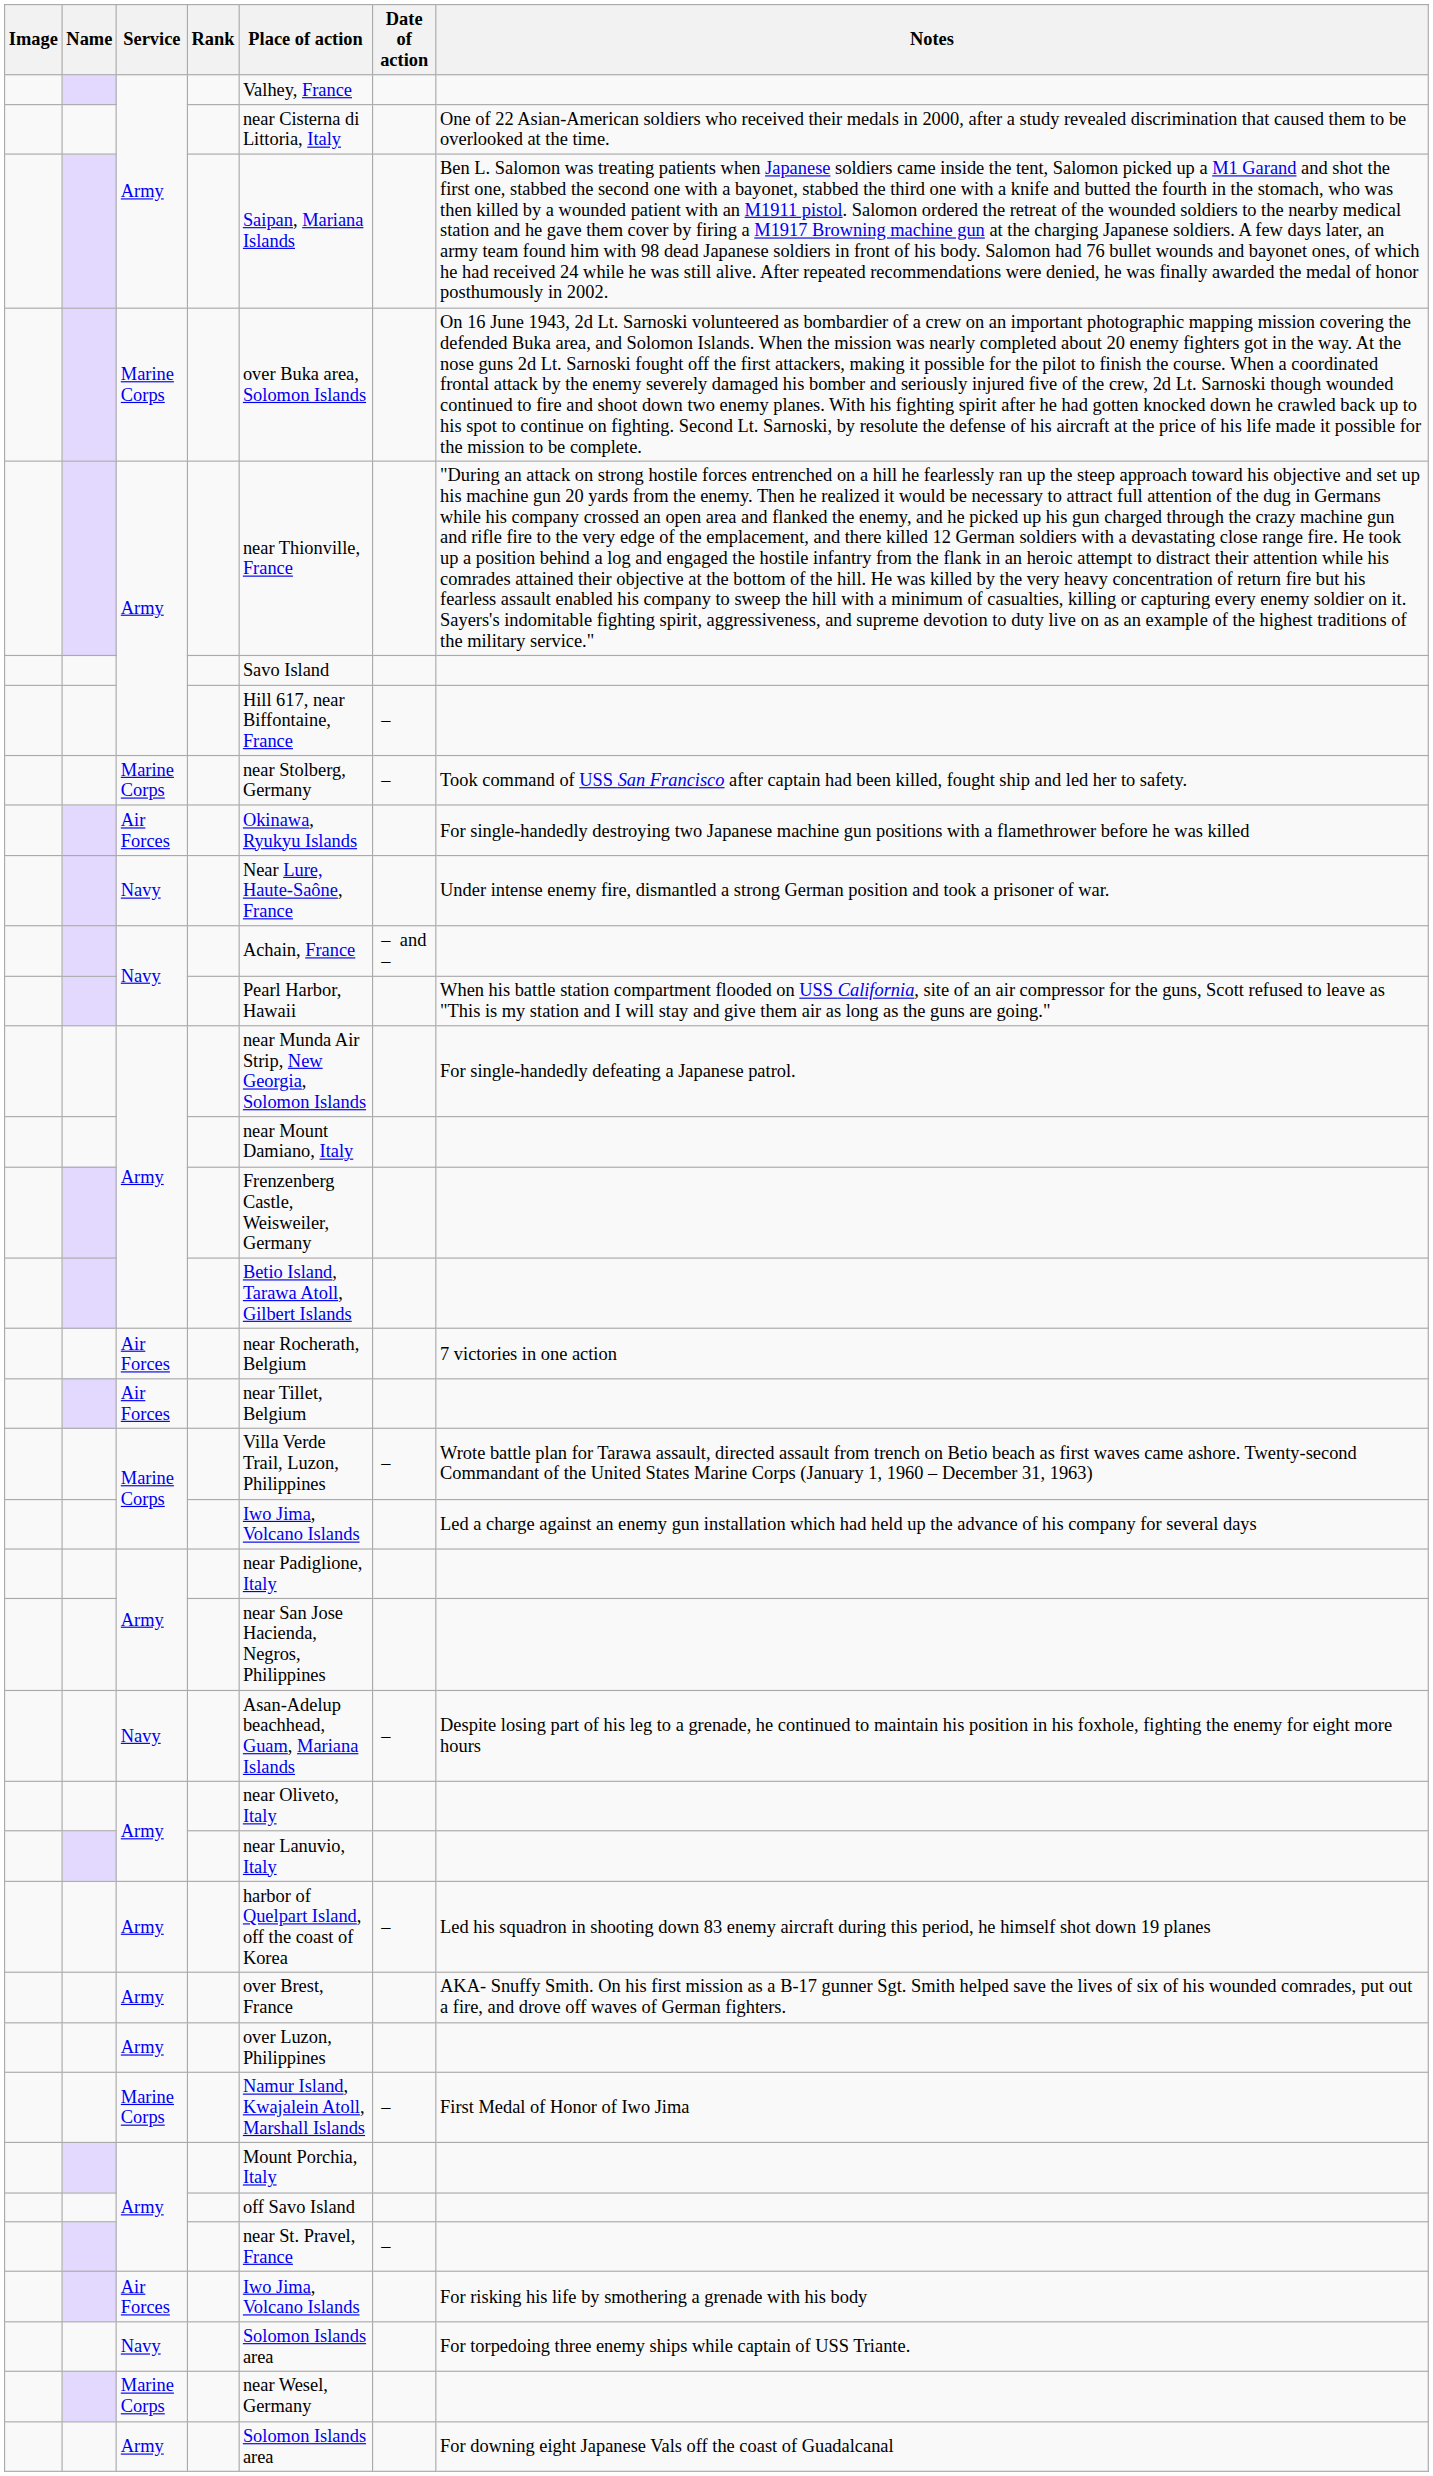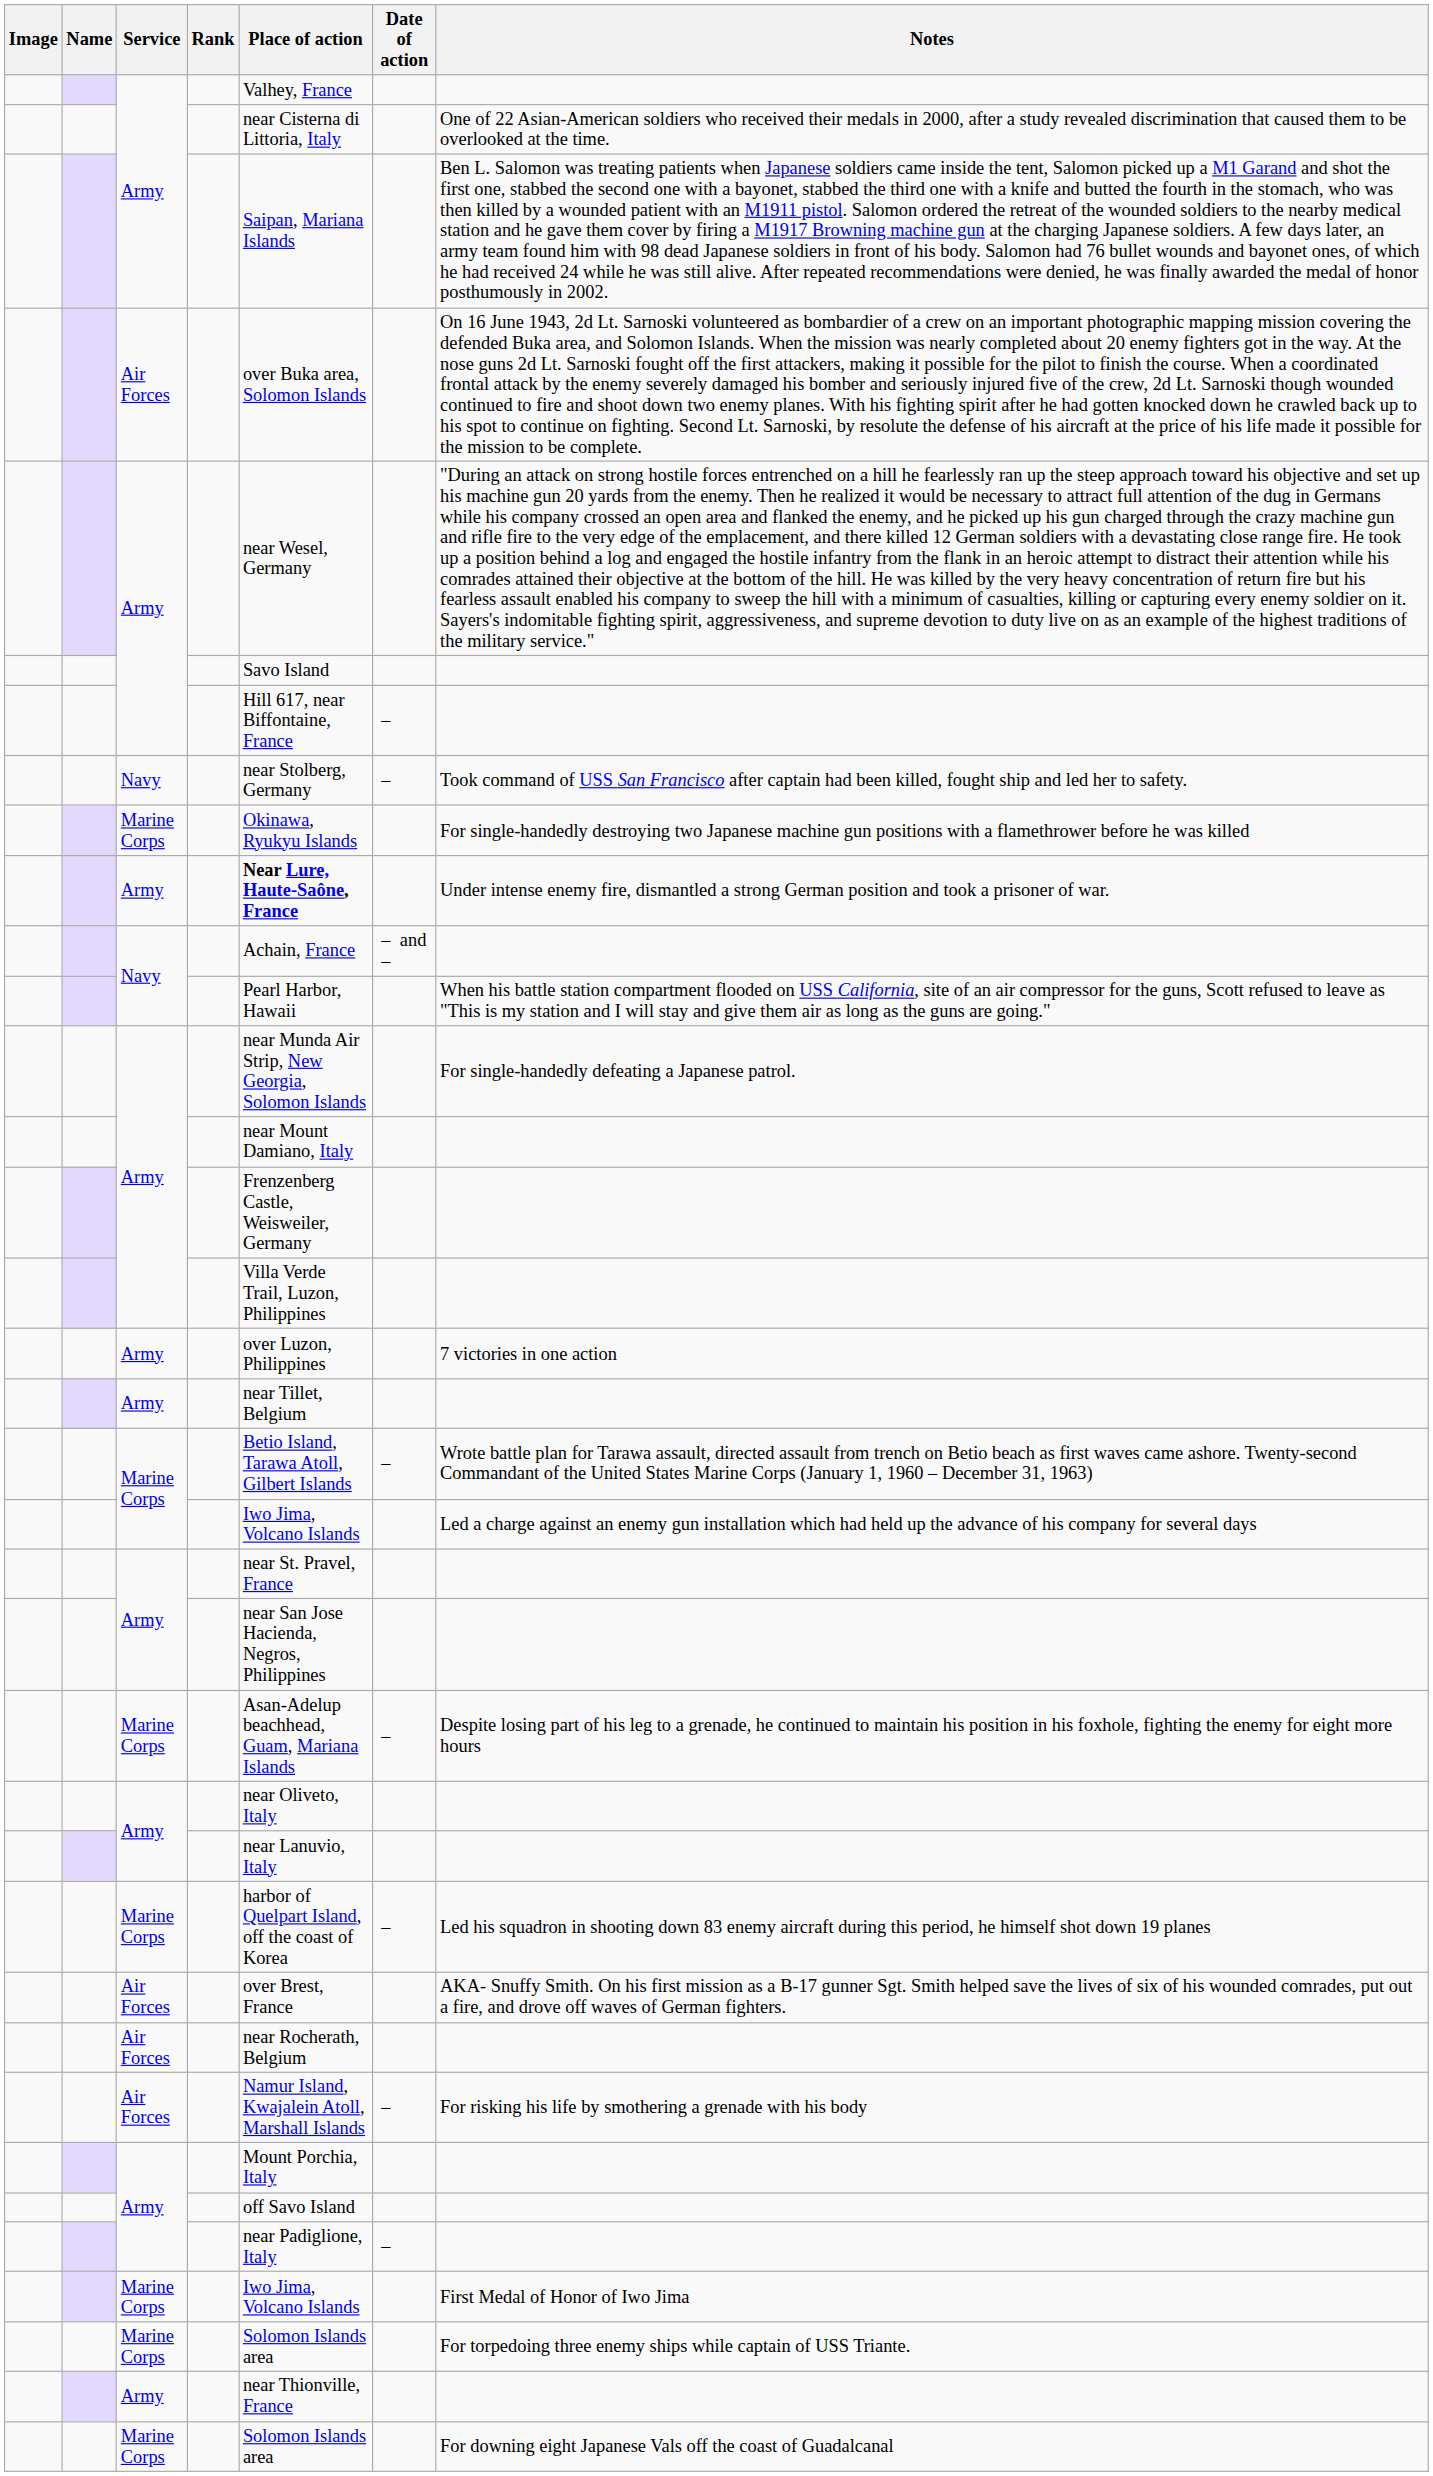(147, 384) Marine Corps -> (145, 384) Air Forces
(301, 558) near Thionville, France -> (285, 558) near Wesel, Germany
(147, 780) Marine Corps -> (141, 780) Navy
(145, 830) Air Forces -> (147, 830) Marine Corps
(141, 890) Navy -> (142, 890) Army
(293, 890) normal -> (296, 890) bold
(297, 1293) Betio Island, Tarawa Atoll, Gilbert Islands -> (291, 1293) Villa Verde Trail, Luzon, Philippines
(145, 1353) Air Forces -> (142, 1353) Army
(301, 1353) near Rocherath, Belgium -> (287, 1353) over Luzon, Philippines
(145, 1403) Air Forces -> (142, 1403) Army
(291, 1463) Villa Verde Trail, Luzon, Philippines -> (297, 1463) Betio Island, Tarawa Atoll, Gilbert Islands
(303, 1573) near Padiglione, Italy -> (299, 1573) near St. Pravel, France
(141, 1735) Navy -> (147, 1735) Marine Corps
(142, 1926) Army -> (147, 1926) Marine Corps
(142, 1997) Army -> (145, 1997) Air Forces
(142, 2047) Army -> (145, 2047) Air Forces
(287, 2047) over Luzon, Philippines -> (301, 2047) near Rocherath, Belgium
(147, 2107) Marine Corps -> (145, 2107) Air Forces
(565, 2107) First Medal of Honor of Iwo Jima -> (654, 2107) For risking his life by smothering a grenade with his body
(299, 2246) near St. Pravel, France -> (303, 2246) near Padiglione, Italy
(145, 2296) Air Forces -> (147, 2296) Marine Corps
(654, 2296) For risking his life by smothering a grenade with his body -> (565, 2296) First Medal of Honor of Iwo Jima
(141, 2346) Navy -> (147, 2346) Marine Corps
(147, 2396) Marine Corps -> (142, 2396) Army
(285, 2396) near Wesel, Germany -> (301, 2396) near Thionville, France
(142, 2446) Army -> (147, 2446) Marine Corps
